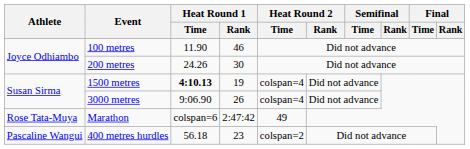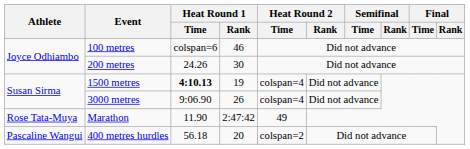(195, 47) 11.90 -> (195, 47) colspan=6
(195, 118) colspan=6 -> (195, 118) 11.90
(239, 135) 23 -> (239, 135) 20
